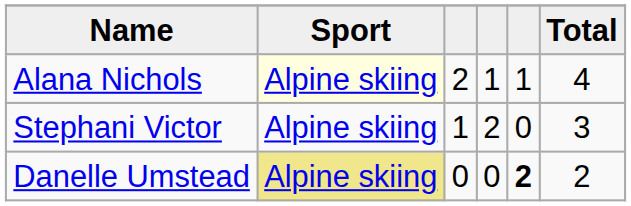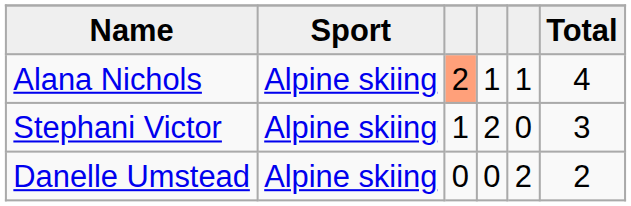(351, 79) lightyellow background -> (351, 79) no background
(460, 79) no background -> (460, 79) lightsalmon background
(351, 177) khaki background -> (351, 177) no background
(523, 177) bold -> (523, 177) normal
